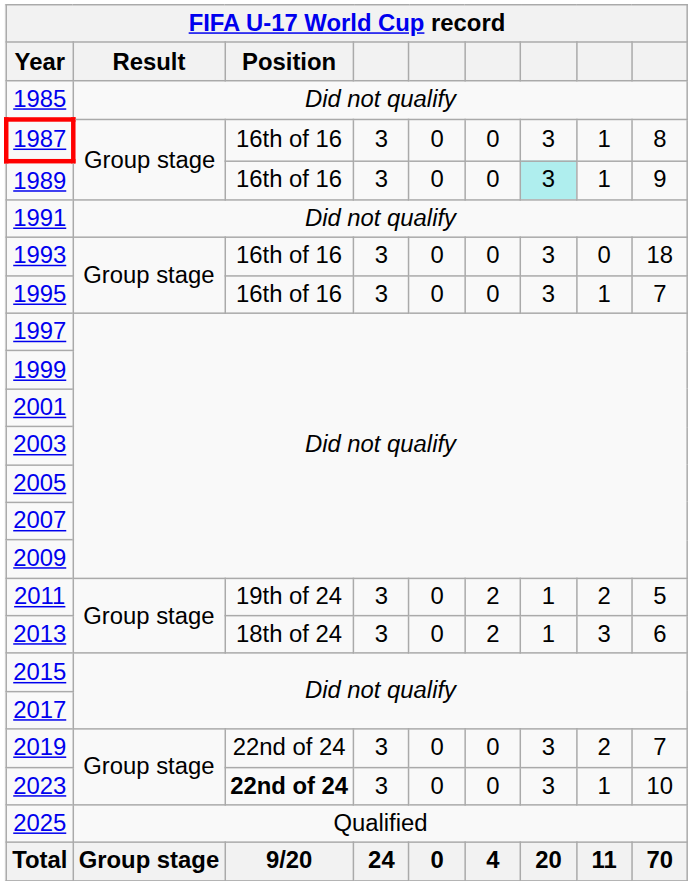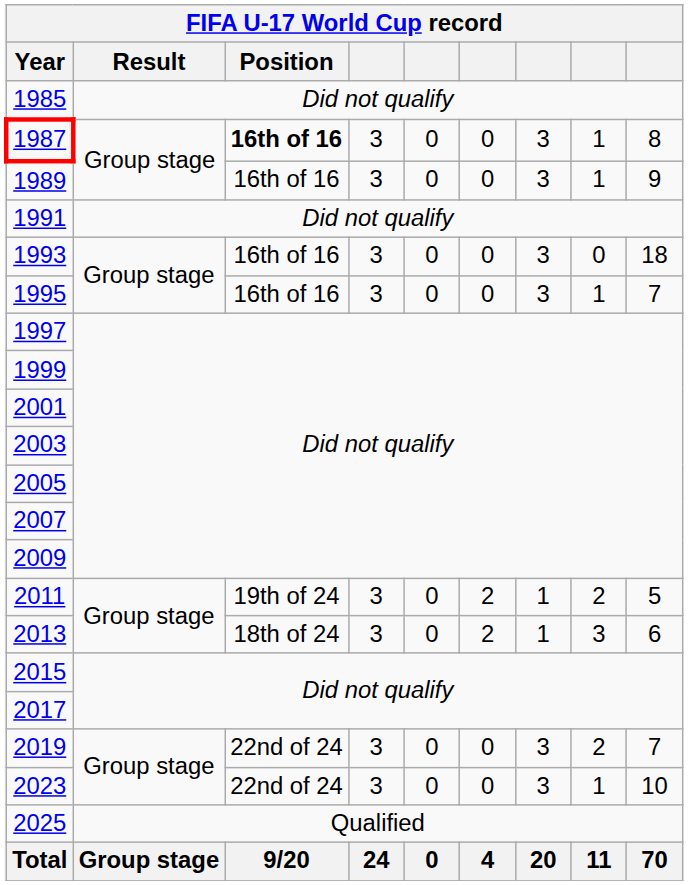(289, 139) normal -> (286, 139) bold
(548, 179) paleturquoise background -> (543, 179) no background
(289, 785) bold -> (286, 785) normal
